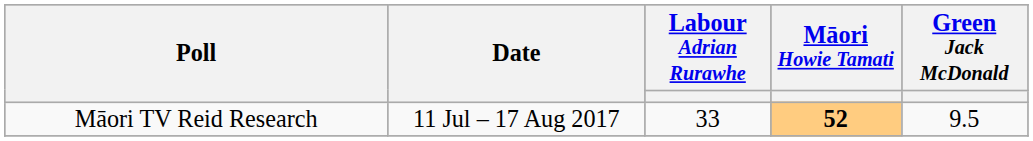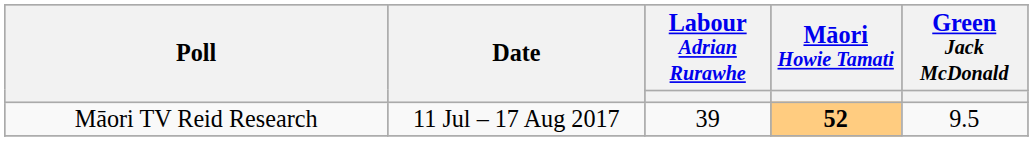(708, 119) 33 -> (708, 119) 39
